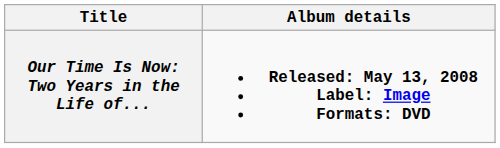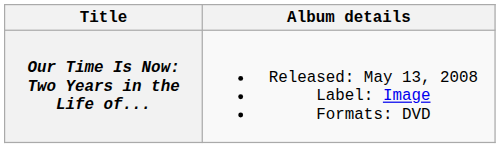(349, 96) bold -> (349, 96) normal
